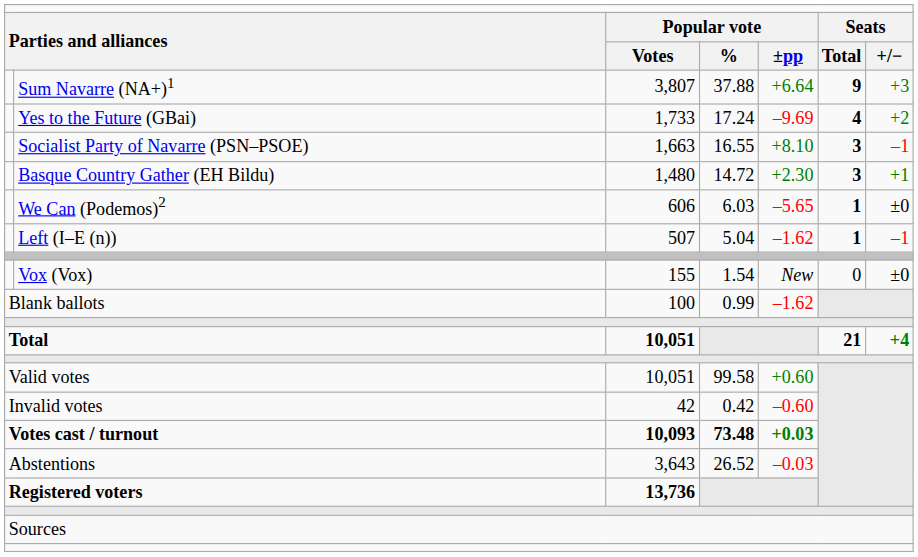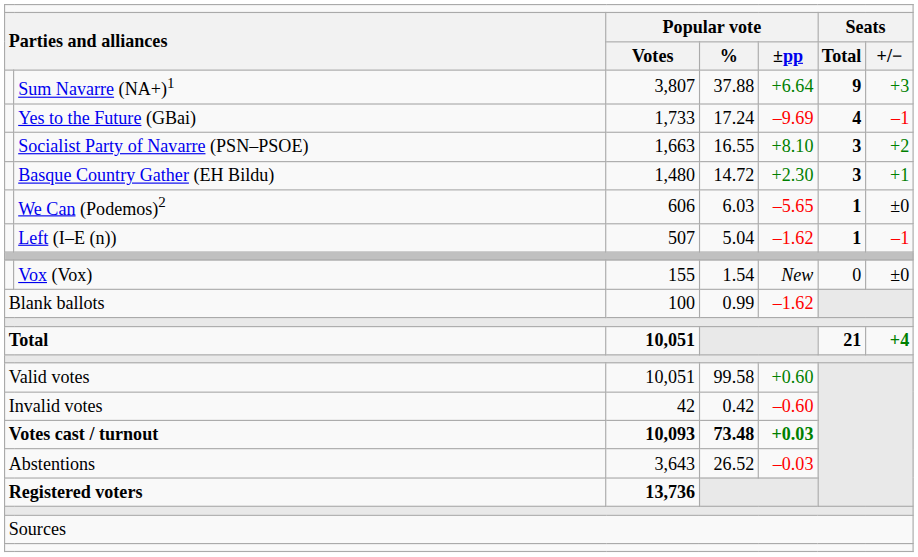(900, 118) +2 -> (900, 118) –1
(900, 146) –1 -> (900, 146) +2
